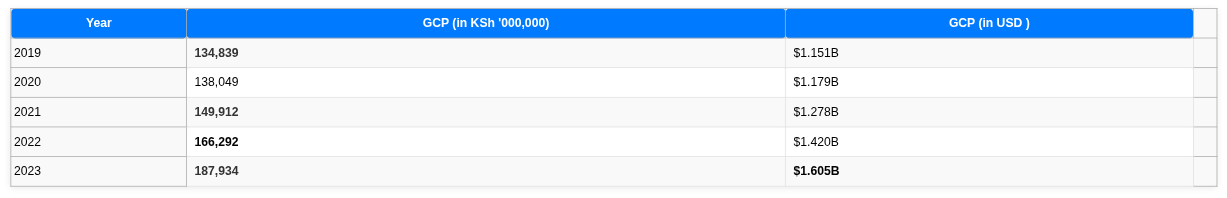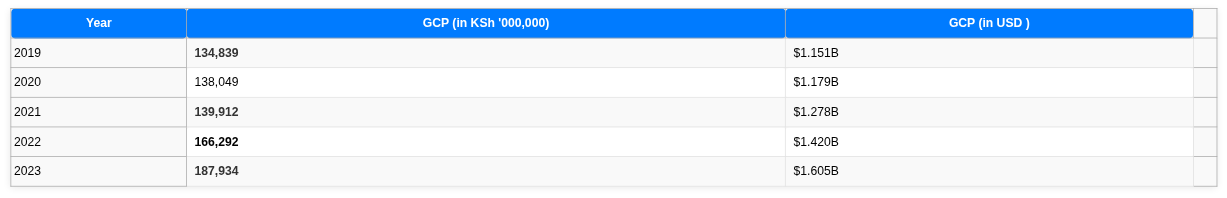(216, 112) 149,912 -> (216, 112) 139,912
(817, 171) bold -> (816, 171) normal
